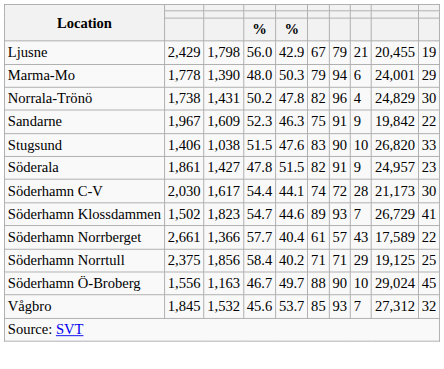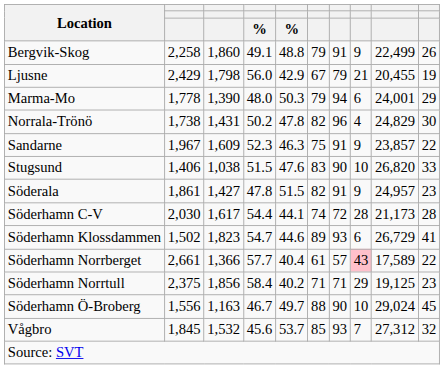+ row: (49, 52)
(395, 121) 19,842 -> (395, 144) 23,857
(429, 191) 30 -> (429, 214) 28
(357, 214) 7 -> (357, 237) 6
(361, 237) no background -> (361, 260) pink background
(429, 260) 25 -> (429, 283) 23
